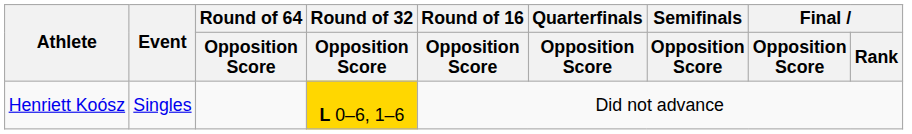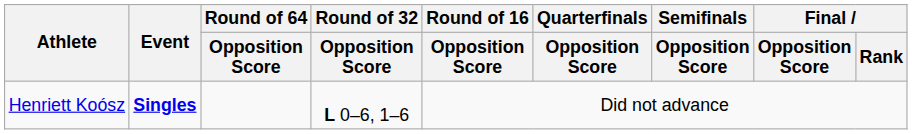(162, 104) normal -> (165, 104) bold
(362, 114) gold background -> (367, 114) no background
